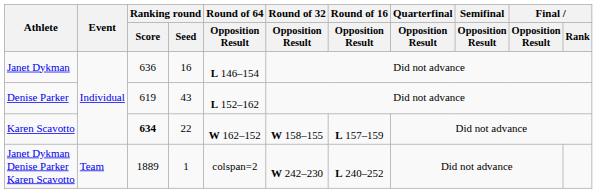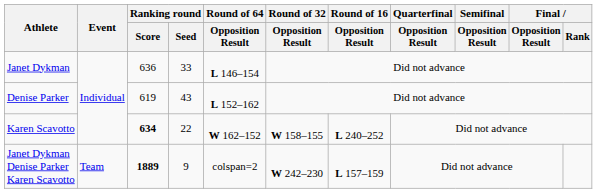(186, 67) 16 -> (186, 67) 33
(359, 136) L 157–159 -> (359, 136) L 240–252
(148, 167) normal -> (148, 167) bold
(186, 167) 1 -> (186, 167) 9
(359, 173) L 240–252 -> (359, 173) L 157–159
